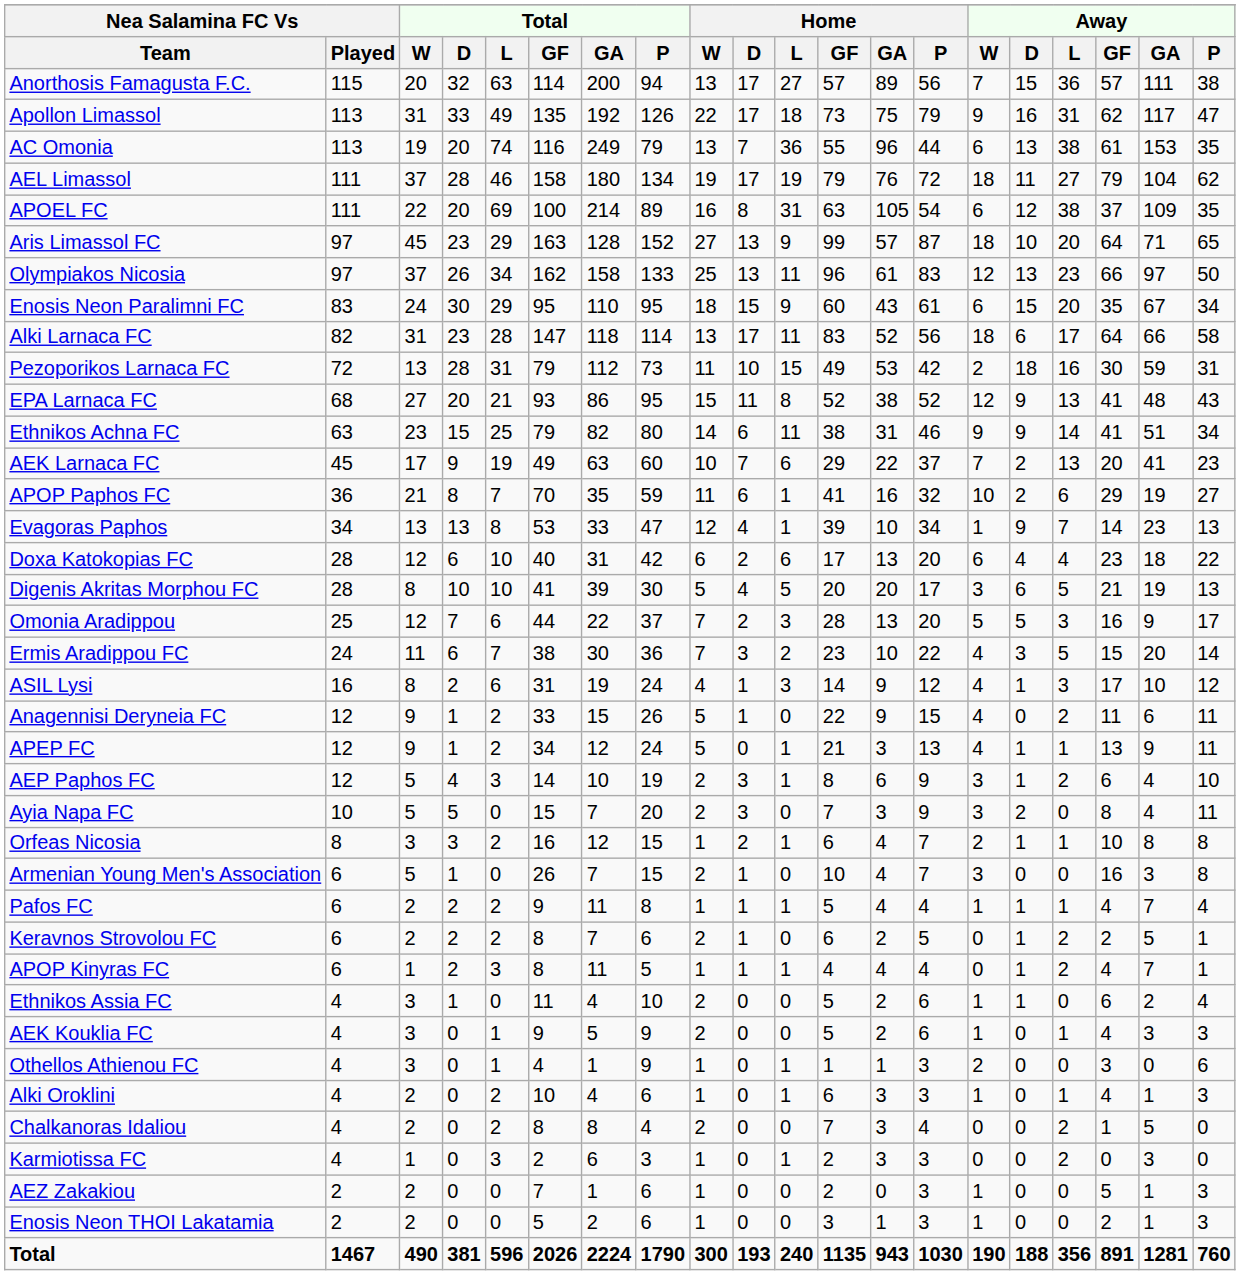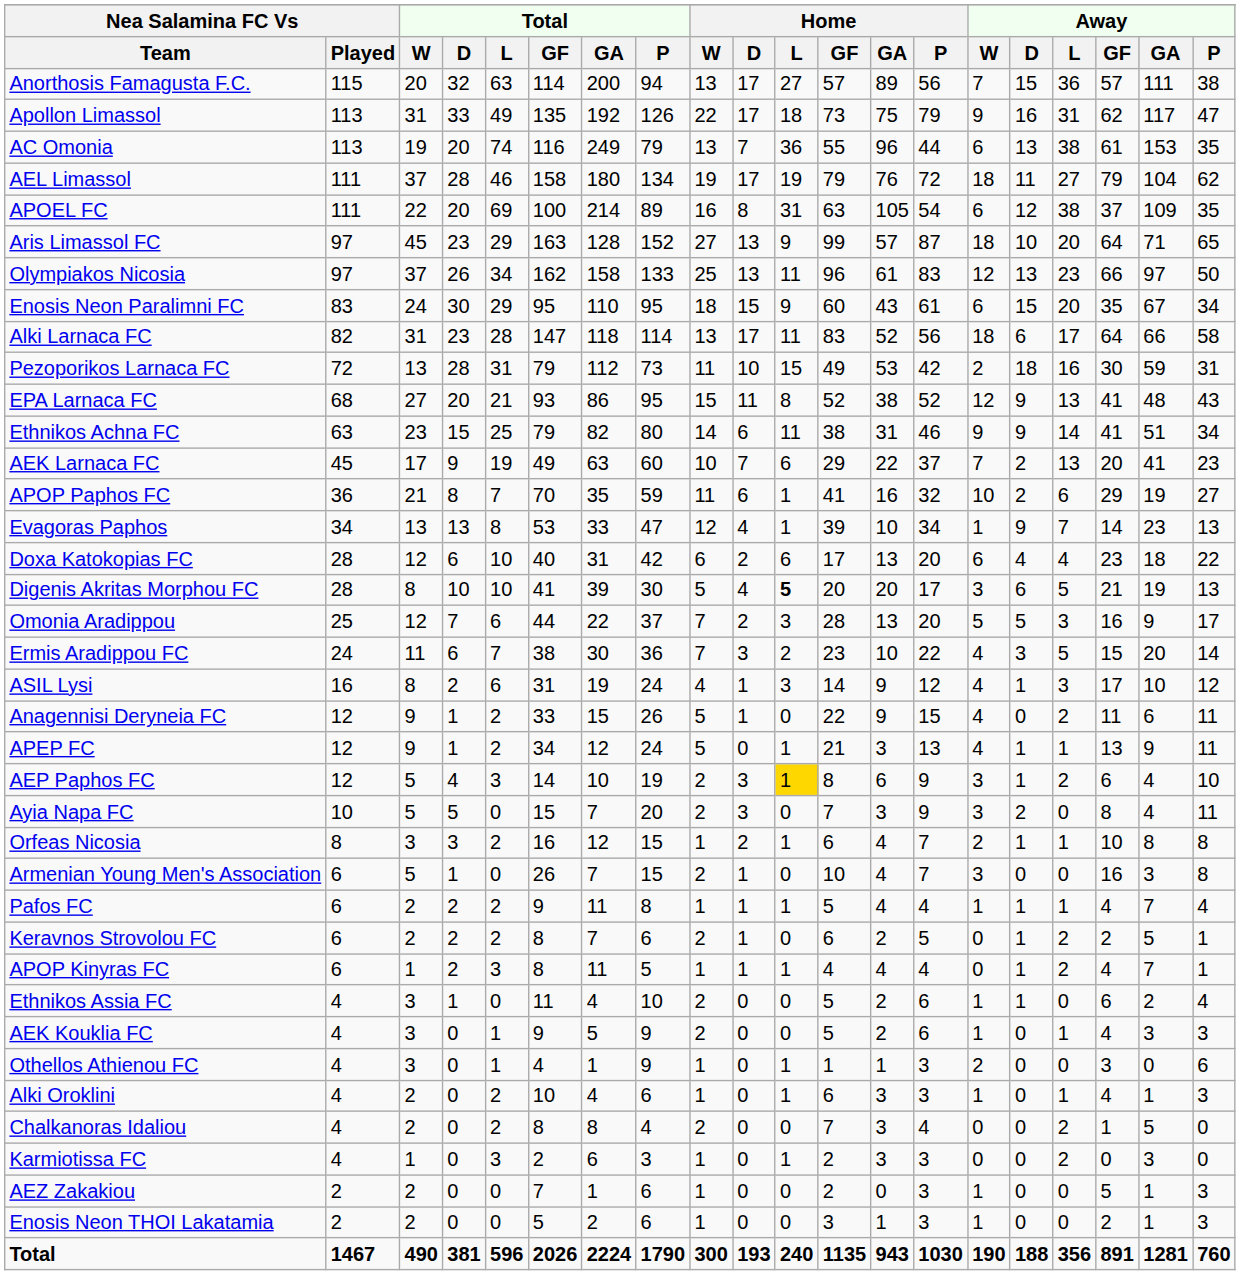(786, 590) normal -> (786, 590) bold
(786, 780) no background -> (786, 780) gold background
